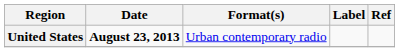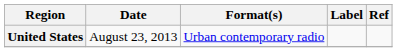(134, 36) bold -> (133, 36) normal
